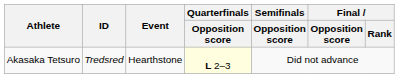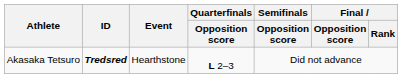(104, 61) normal -> (106, 61) bold
(218, 66) lightyellow background -> (221, 66) no background
